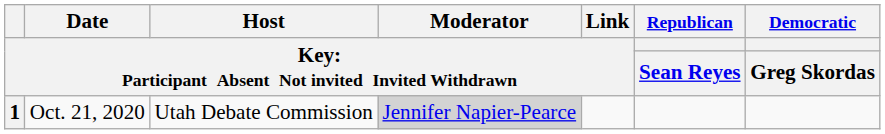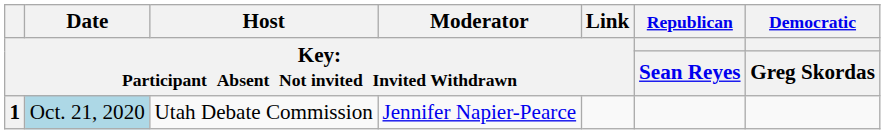(87, 111) no background -> (87, 111) lightblue background
(479, 111) lightgrey background -> (479, 111) no background
